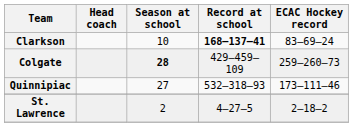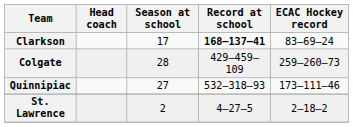(163, 41) 10 -> (163, 41) 17
(163, 63) bold -> (163, 63) normal
